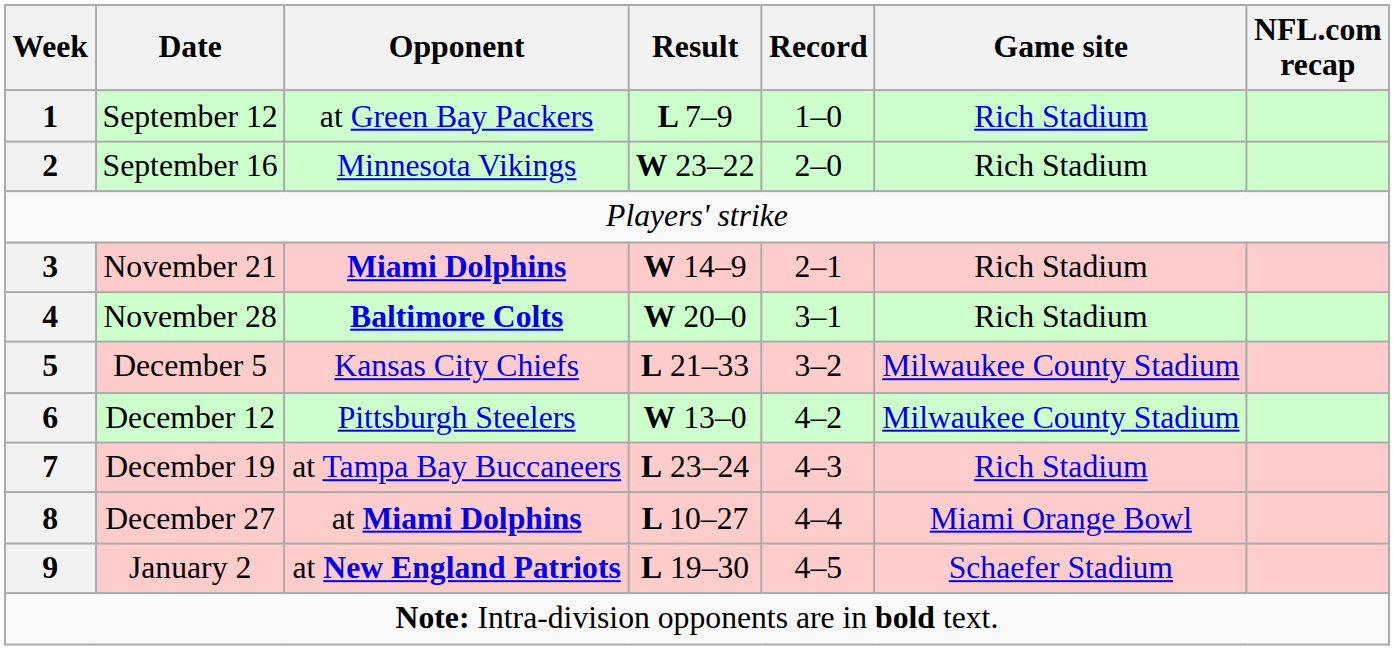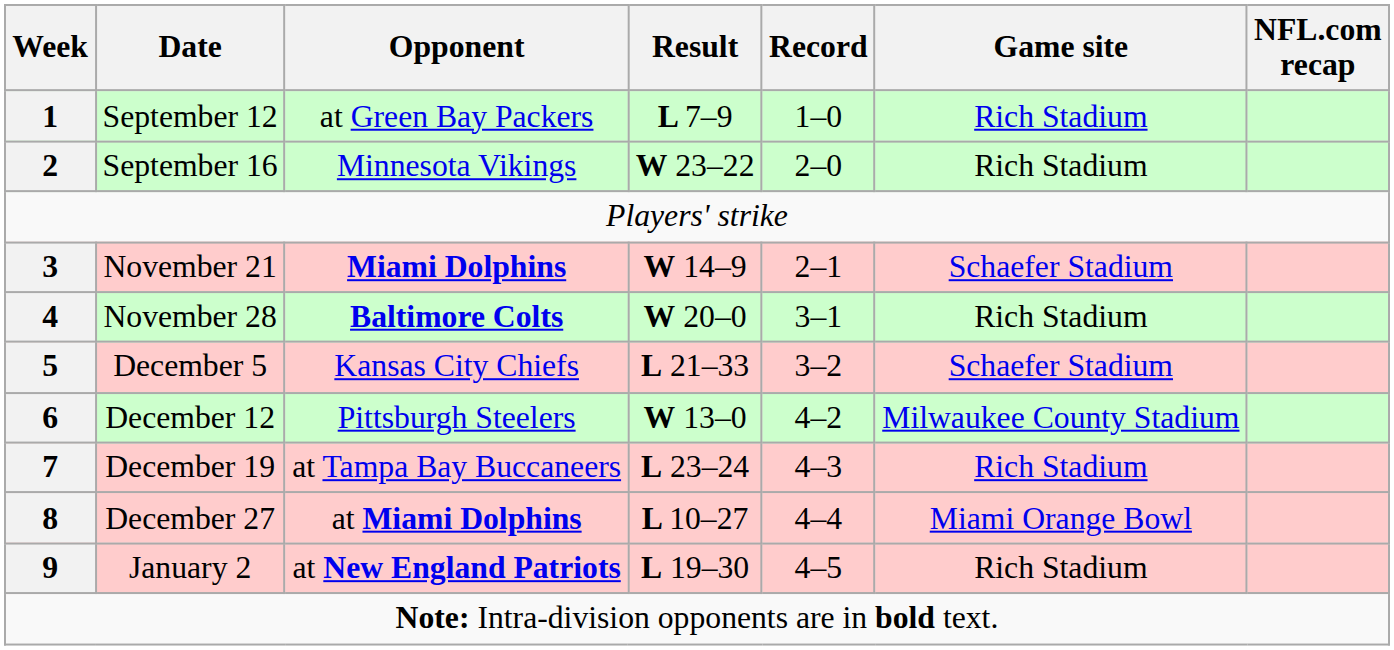(1061, 266) Rich Stadium -> (1061, 266) Schaefer Stadium
(1061, 366) Milwaukee County Stadium -> (1061, 366) Schaefer Stadium
(1061, 567) Schaefer Stadium -> (1061, 567) Rich Stadium
